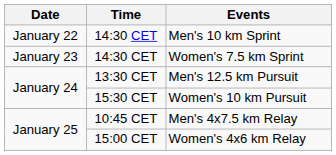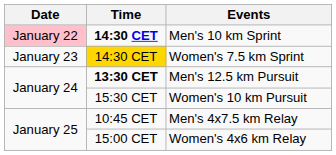(45, 35) no background -> (45, 35) pink background
(126, 35) normal -> (126, 35) bold
(126, 56) no background -> (126, 56) gold background
(126, 77) normal -> (126, 77) bold
